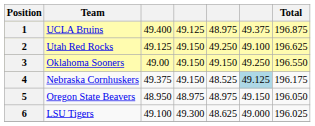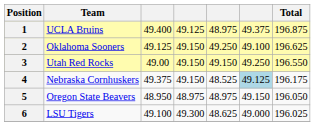(80, 46) Utah Red Rocks -> (85, 46) Oklahoma Sooners
(85, 63) Oklahoma Sooners -> (80, 63) Utah Red Rocks
